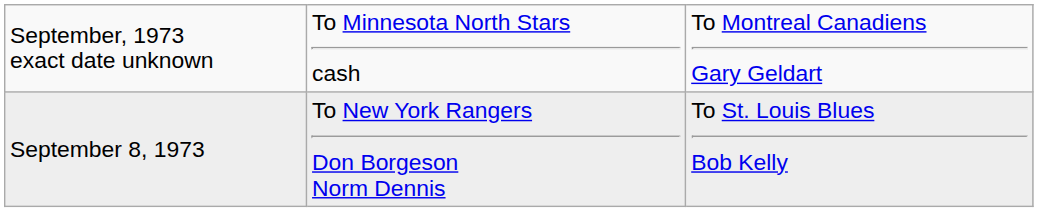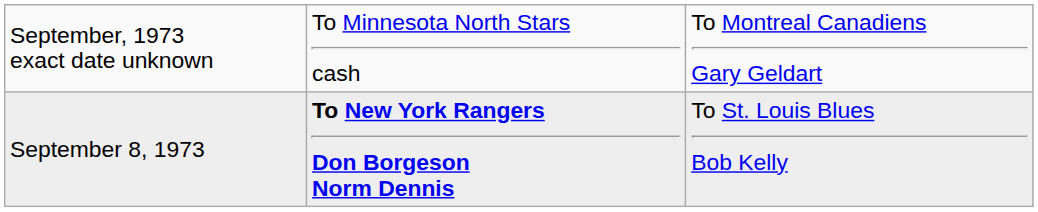(496, 149) normal -> (496, 149) bold
